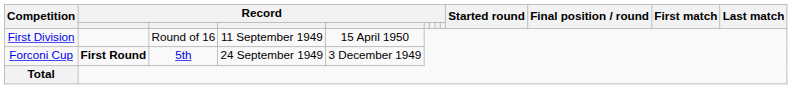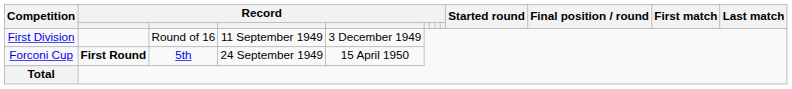(375, 37) 15 April 1950 -> (375, 37) 3 December 1949
(375, 56) 3 December 1949 -> (375, 56) 15 April 1950
